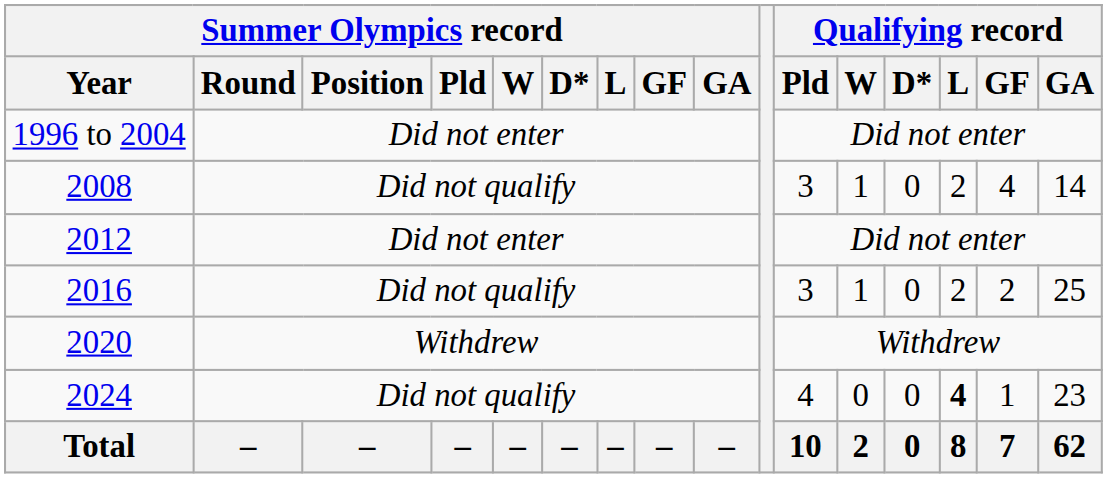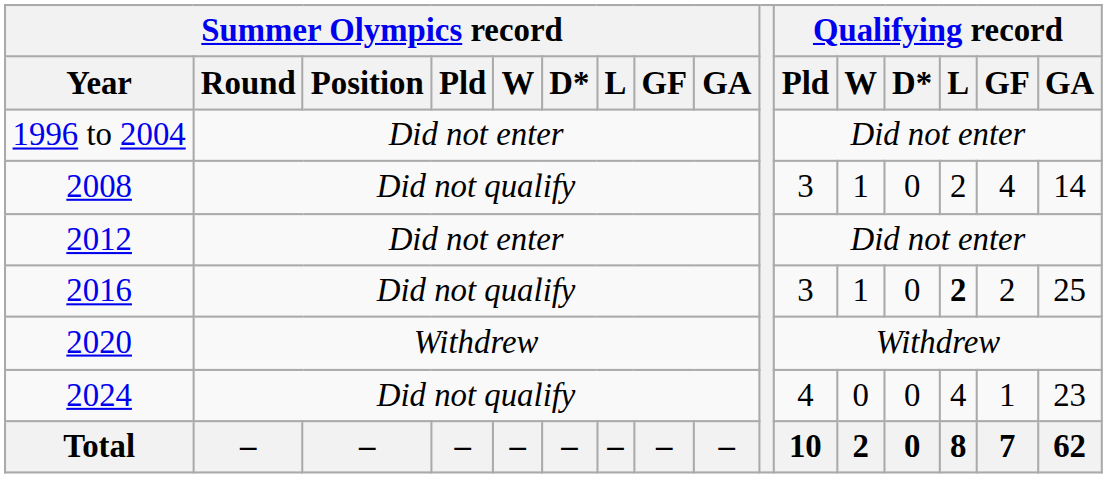(958, 290) normal -> (958, 290) bold
(958, 394) bold -> (958, 394) normal
